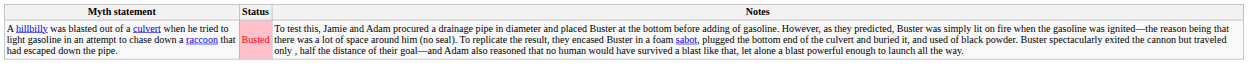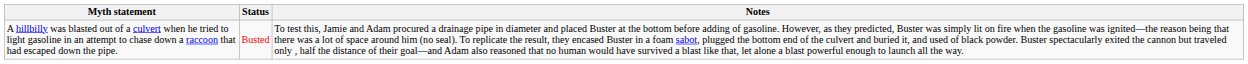(256, 39) pink background -> (256, 39) no background
